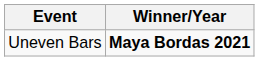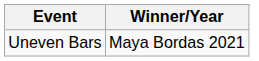(180, 42) bold -> (177, 42) normal
